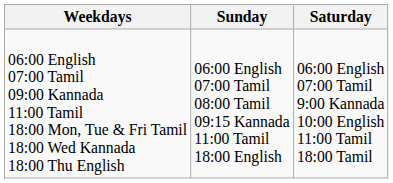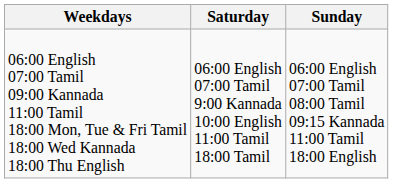columns swapped: (341, 16) <-> (242, 16)
